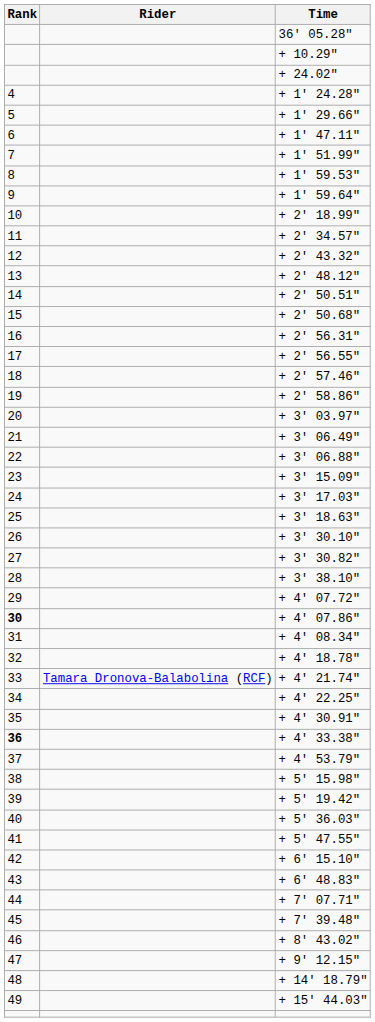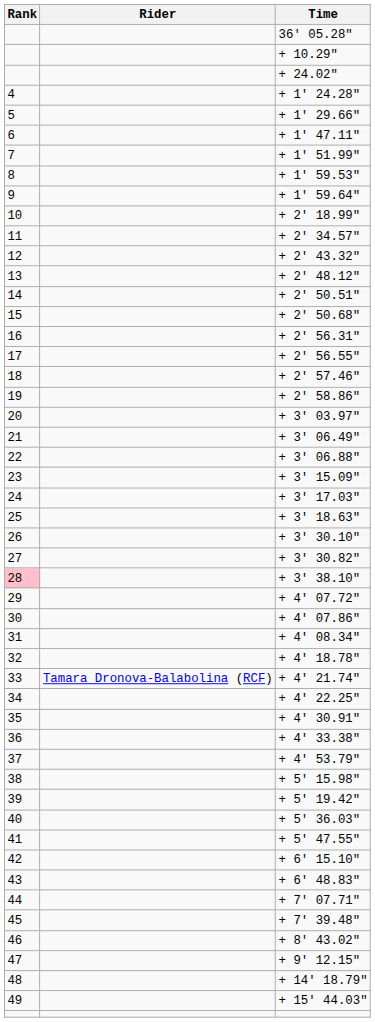(15, 578) no background -> (15, 578) pink background
(15, 618) bold -> (15, 618) normal
(15, 739) bold -> (15, 739) normal
